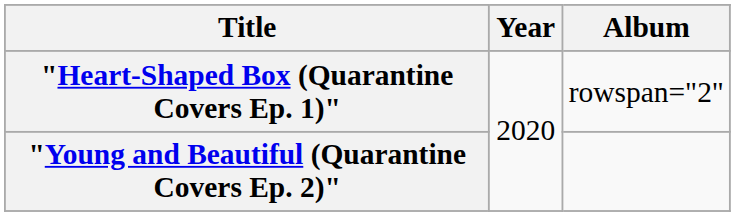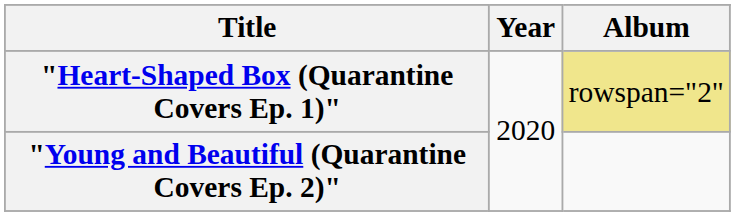(646, 91) no background -> (646, 91) khaki background
